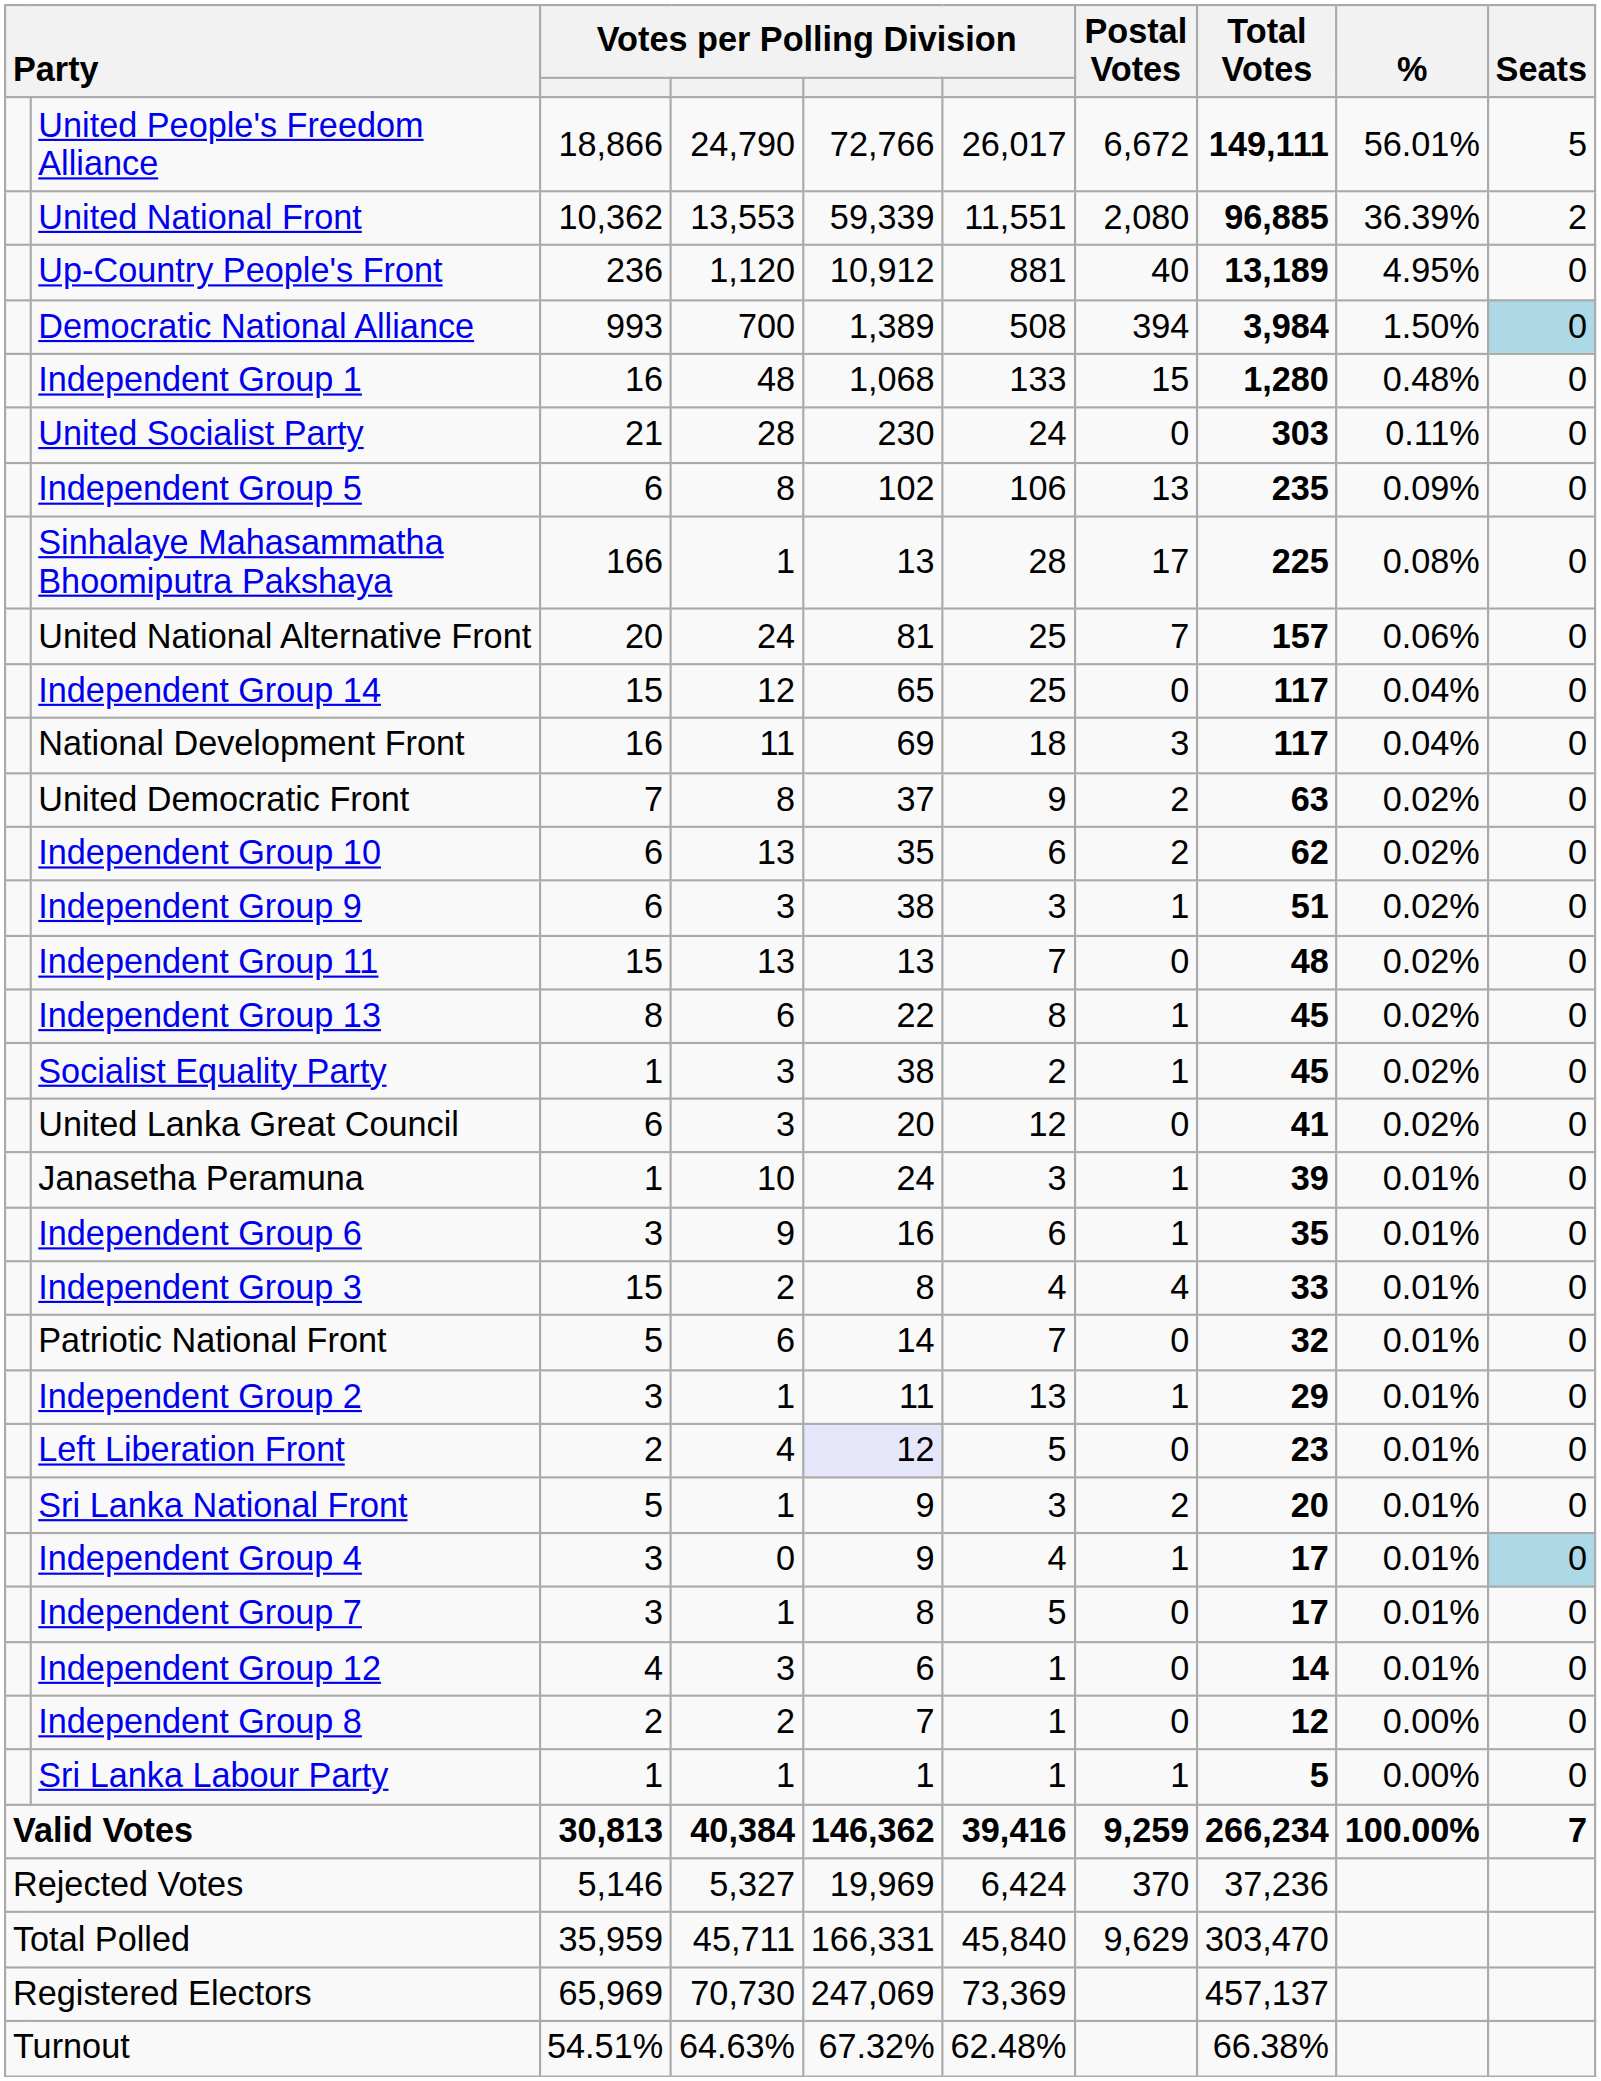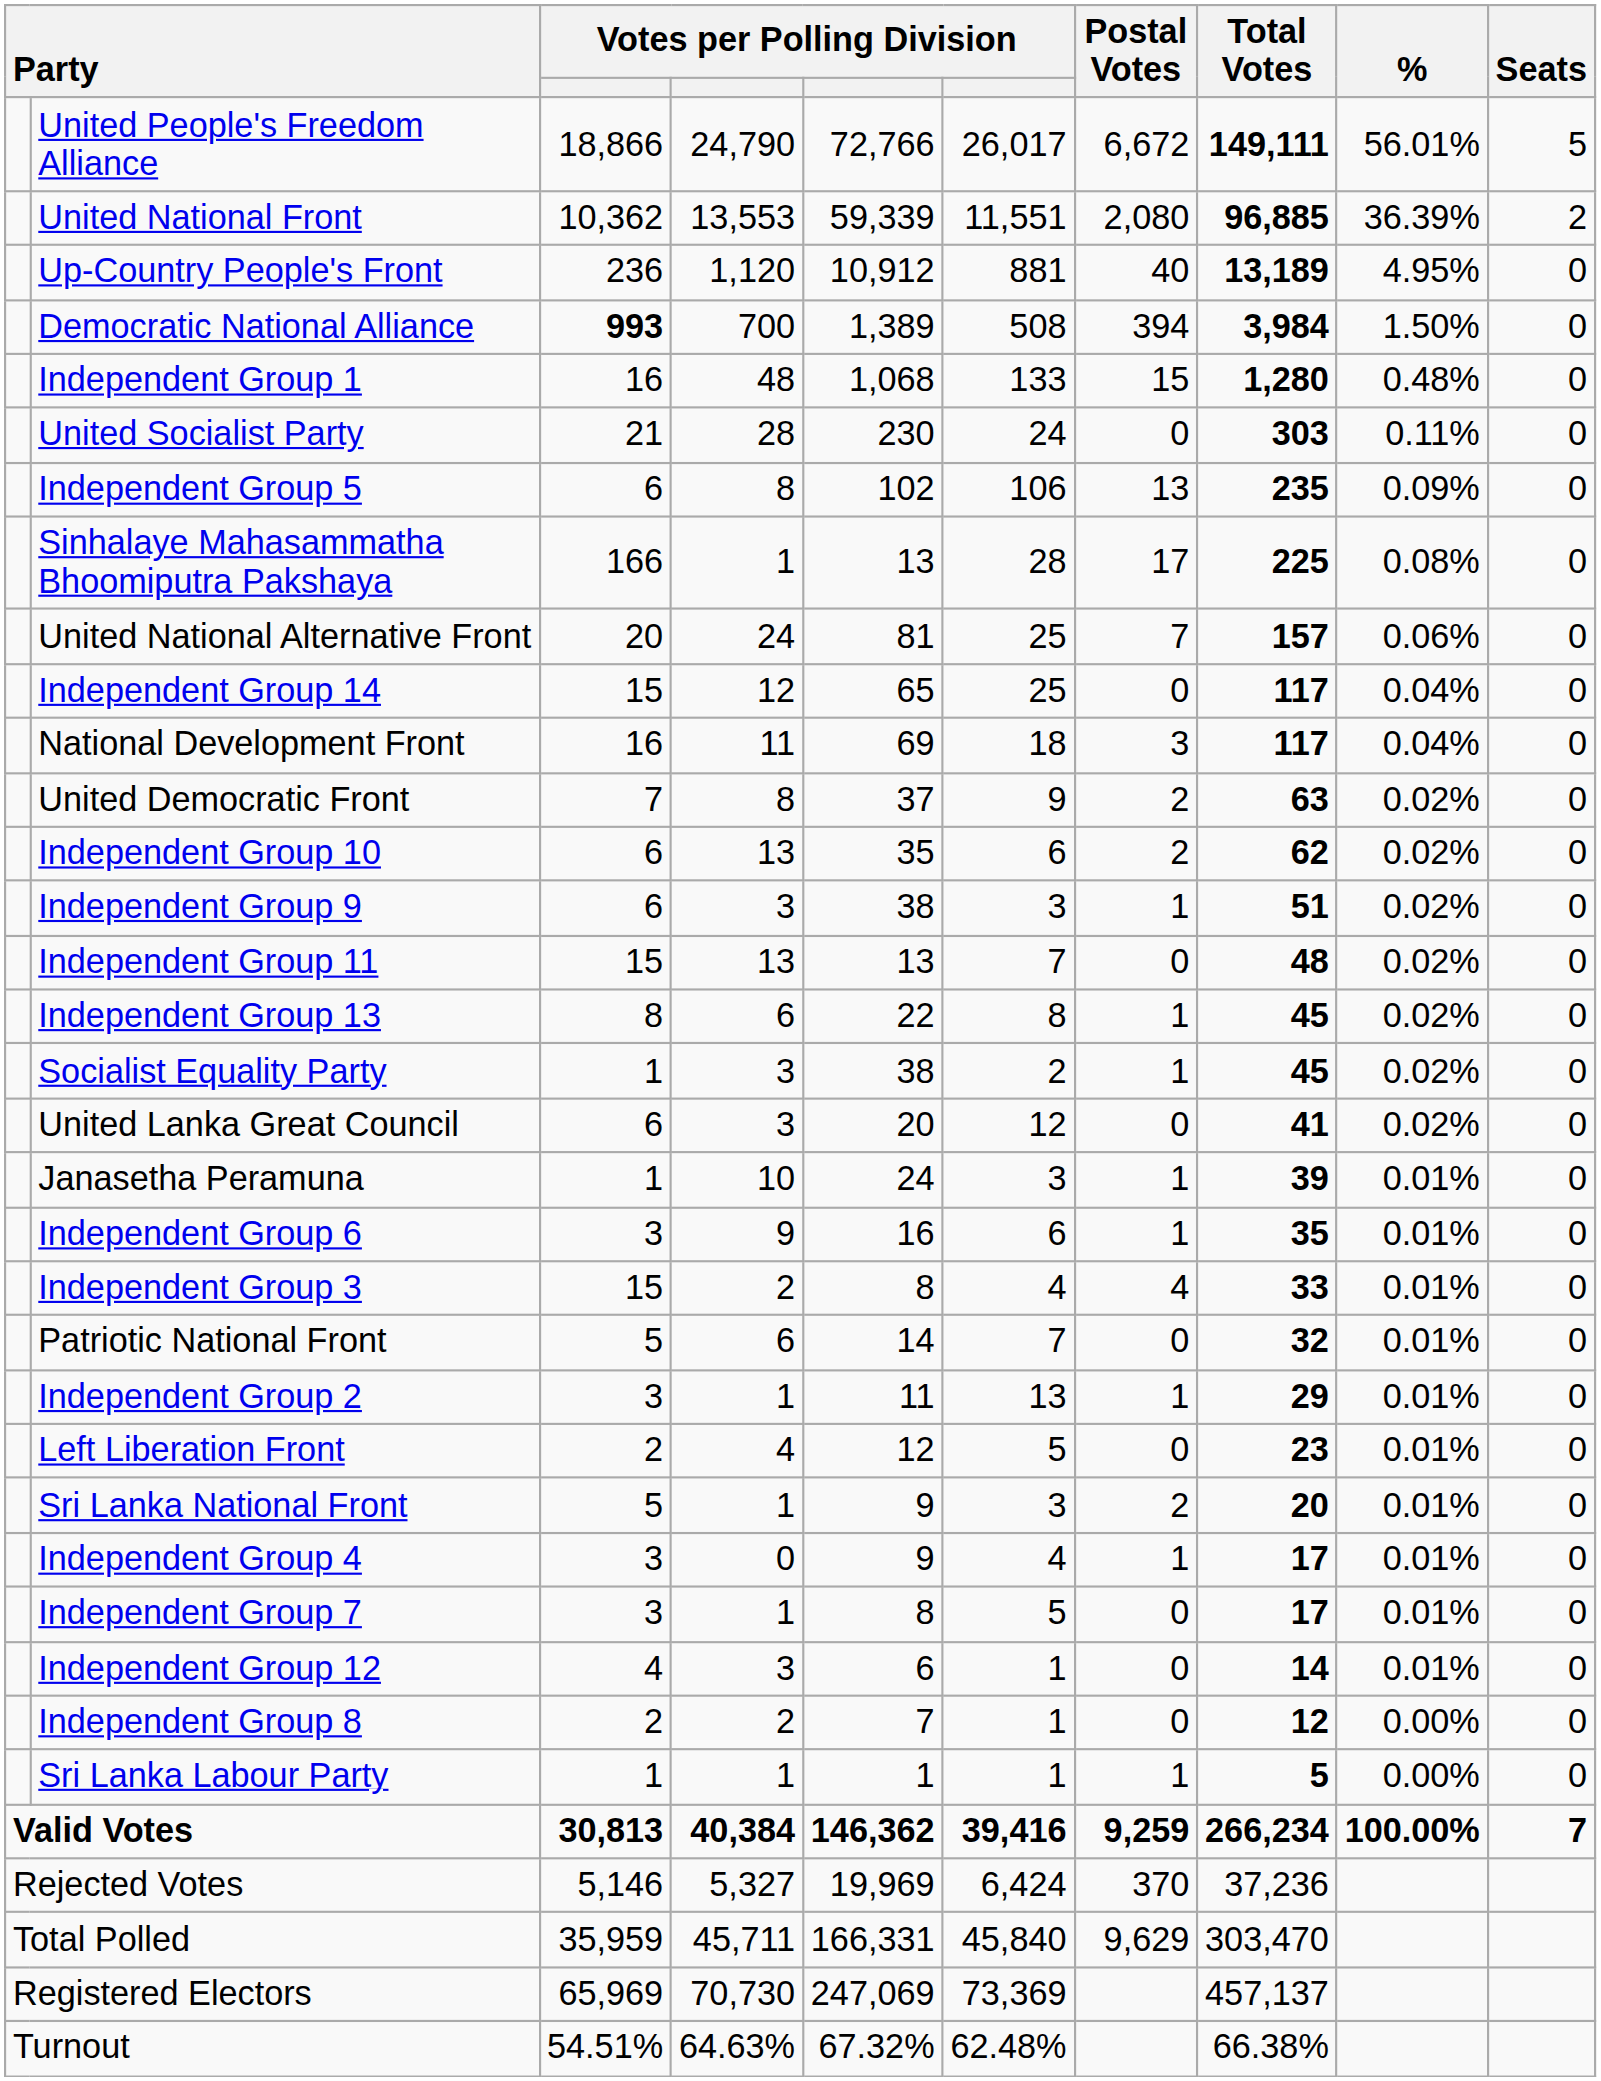(635, 325) normal -> (635, 325) bold
(1577, 325) lightblue background -> (1577, 325) no background
(916, 1450) lavender background -> (916, 1450) no background
(1577, 1559) lightblue background -> (1577, 1559) no background
